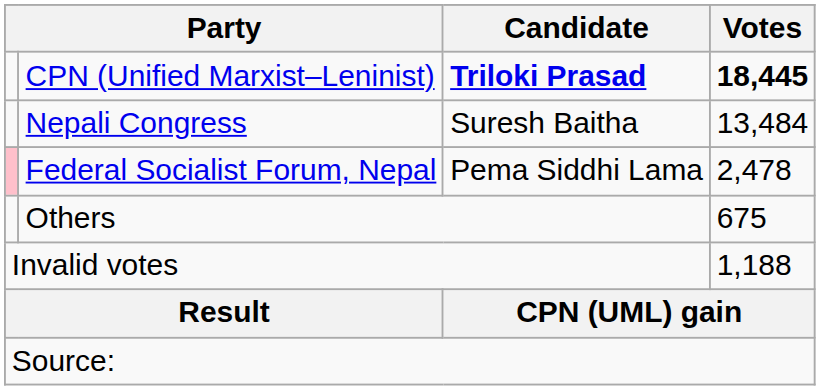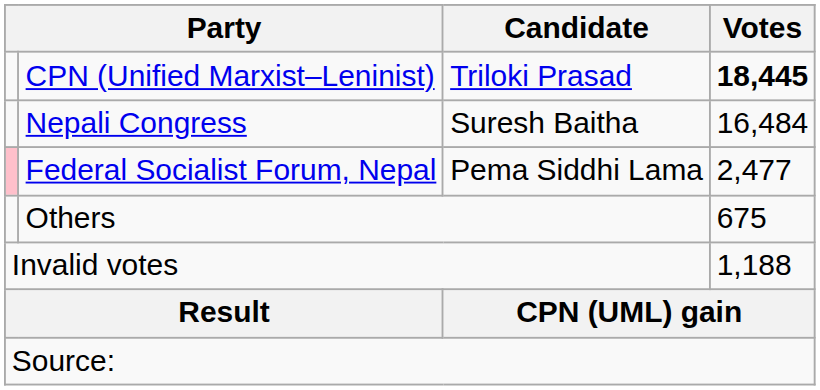(548, 75) bold -> (541, 75) normal
(762, 123) 13,484 -> (762, 123) 16,484
(754, 170) 2,478 -> (754, 170) 2,477
